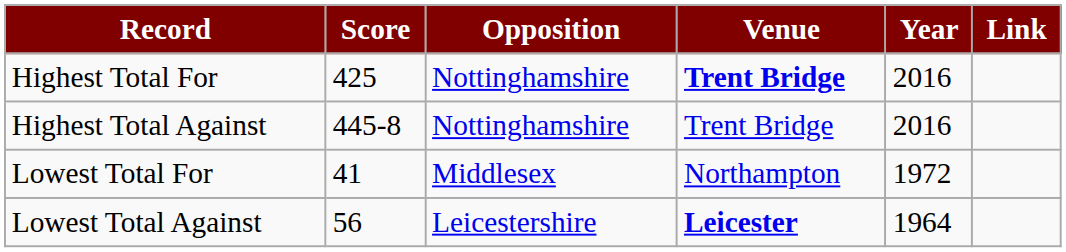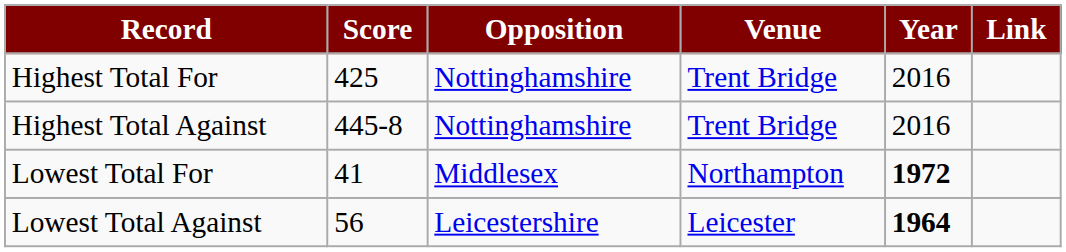(764, 77) bold -> (762, 77) normal
(922, 173) normal -> (921, 173) bold
(741, 222) bold -> (741, 222) normal
(922, 222) normal -> (921, 222) bold
